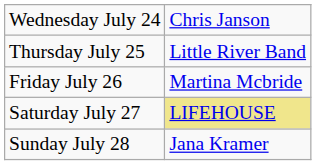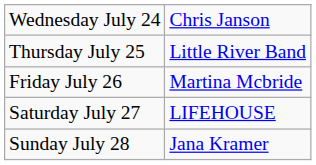(223, 112) khaki background -> (223, 112) no background
